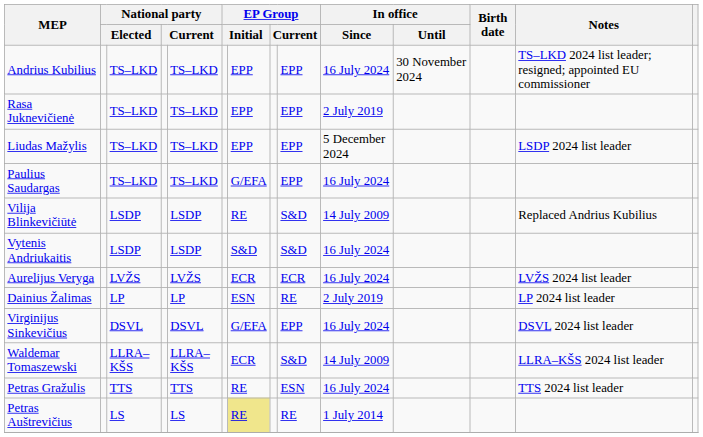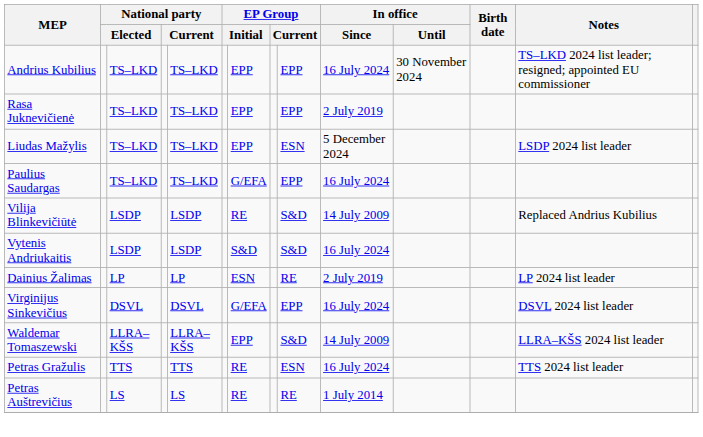(291, 146) EPP -> (293, 146) ESN
- row: (51, 277)
(243, 360) ECR -> (242, 340) EPP
(239, 415) khaki background -> (239, 395) no background
